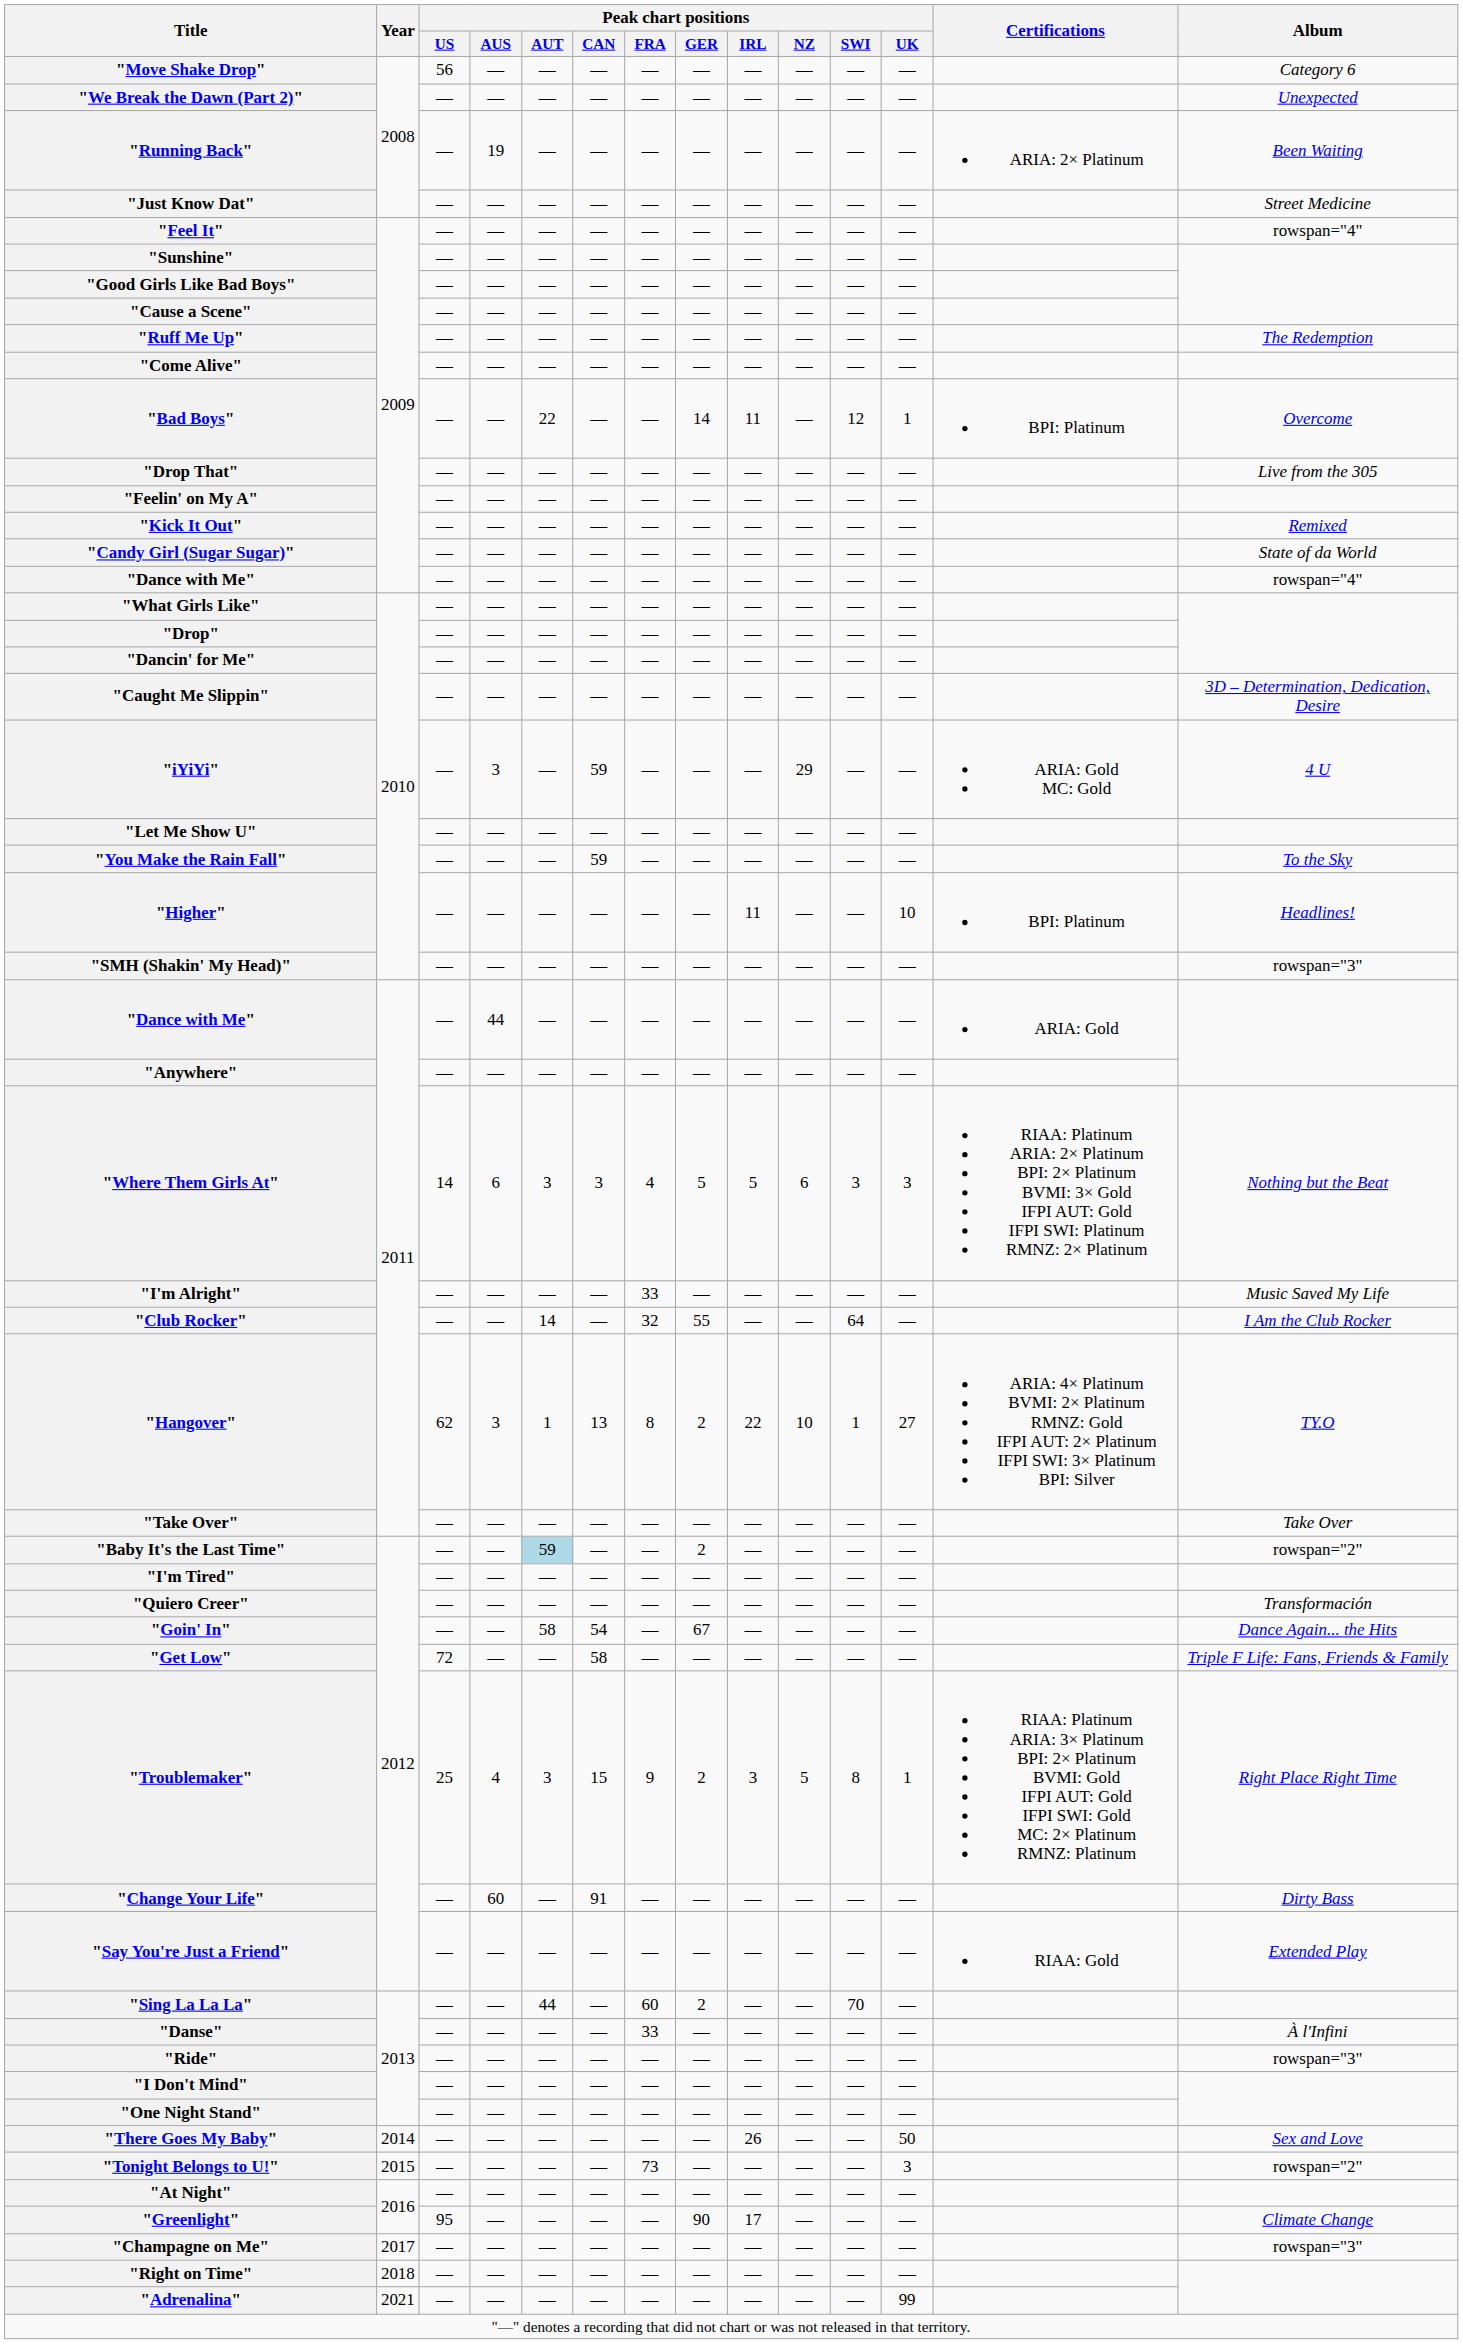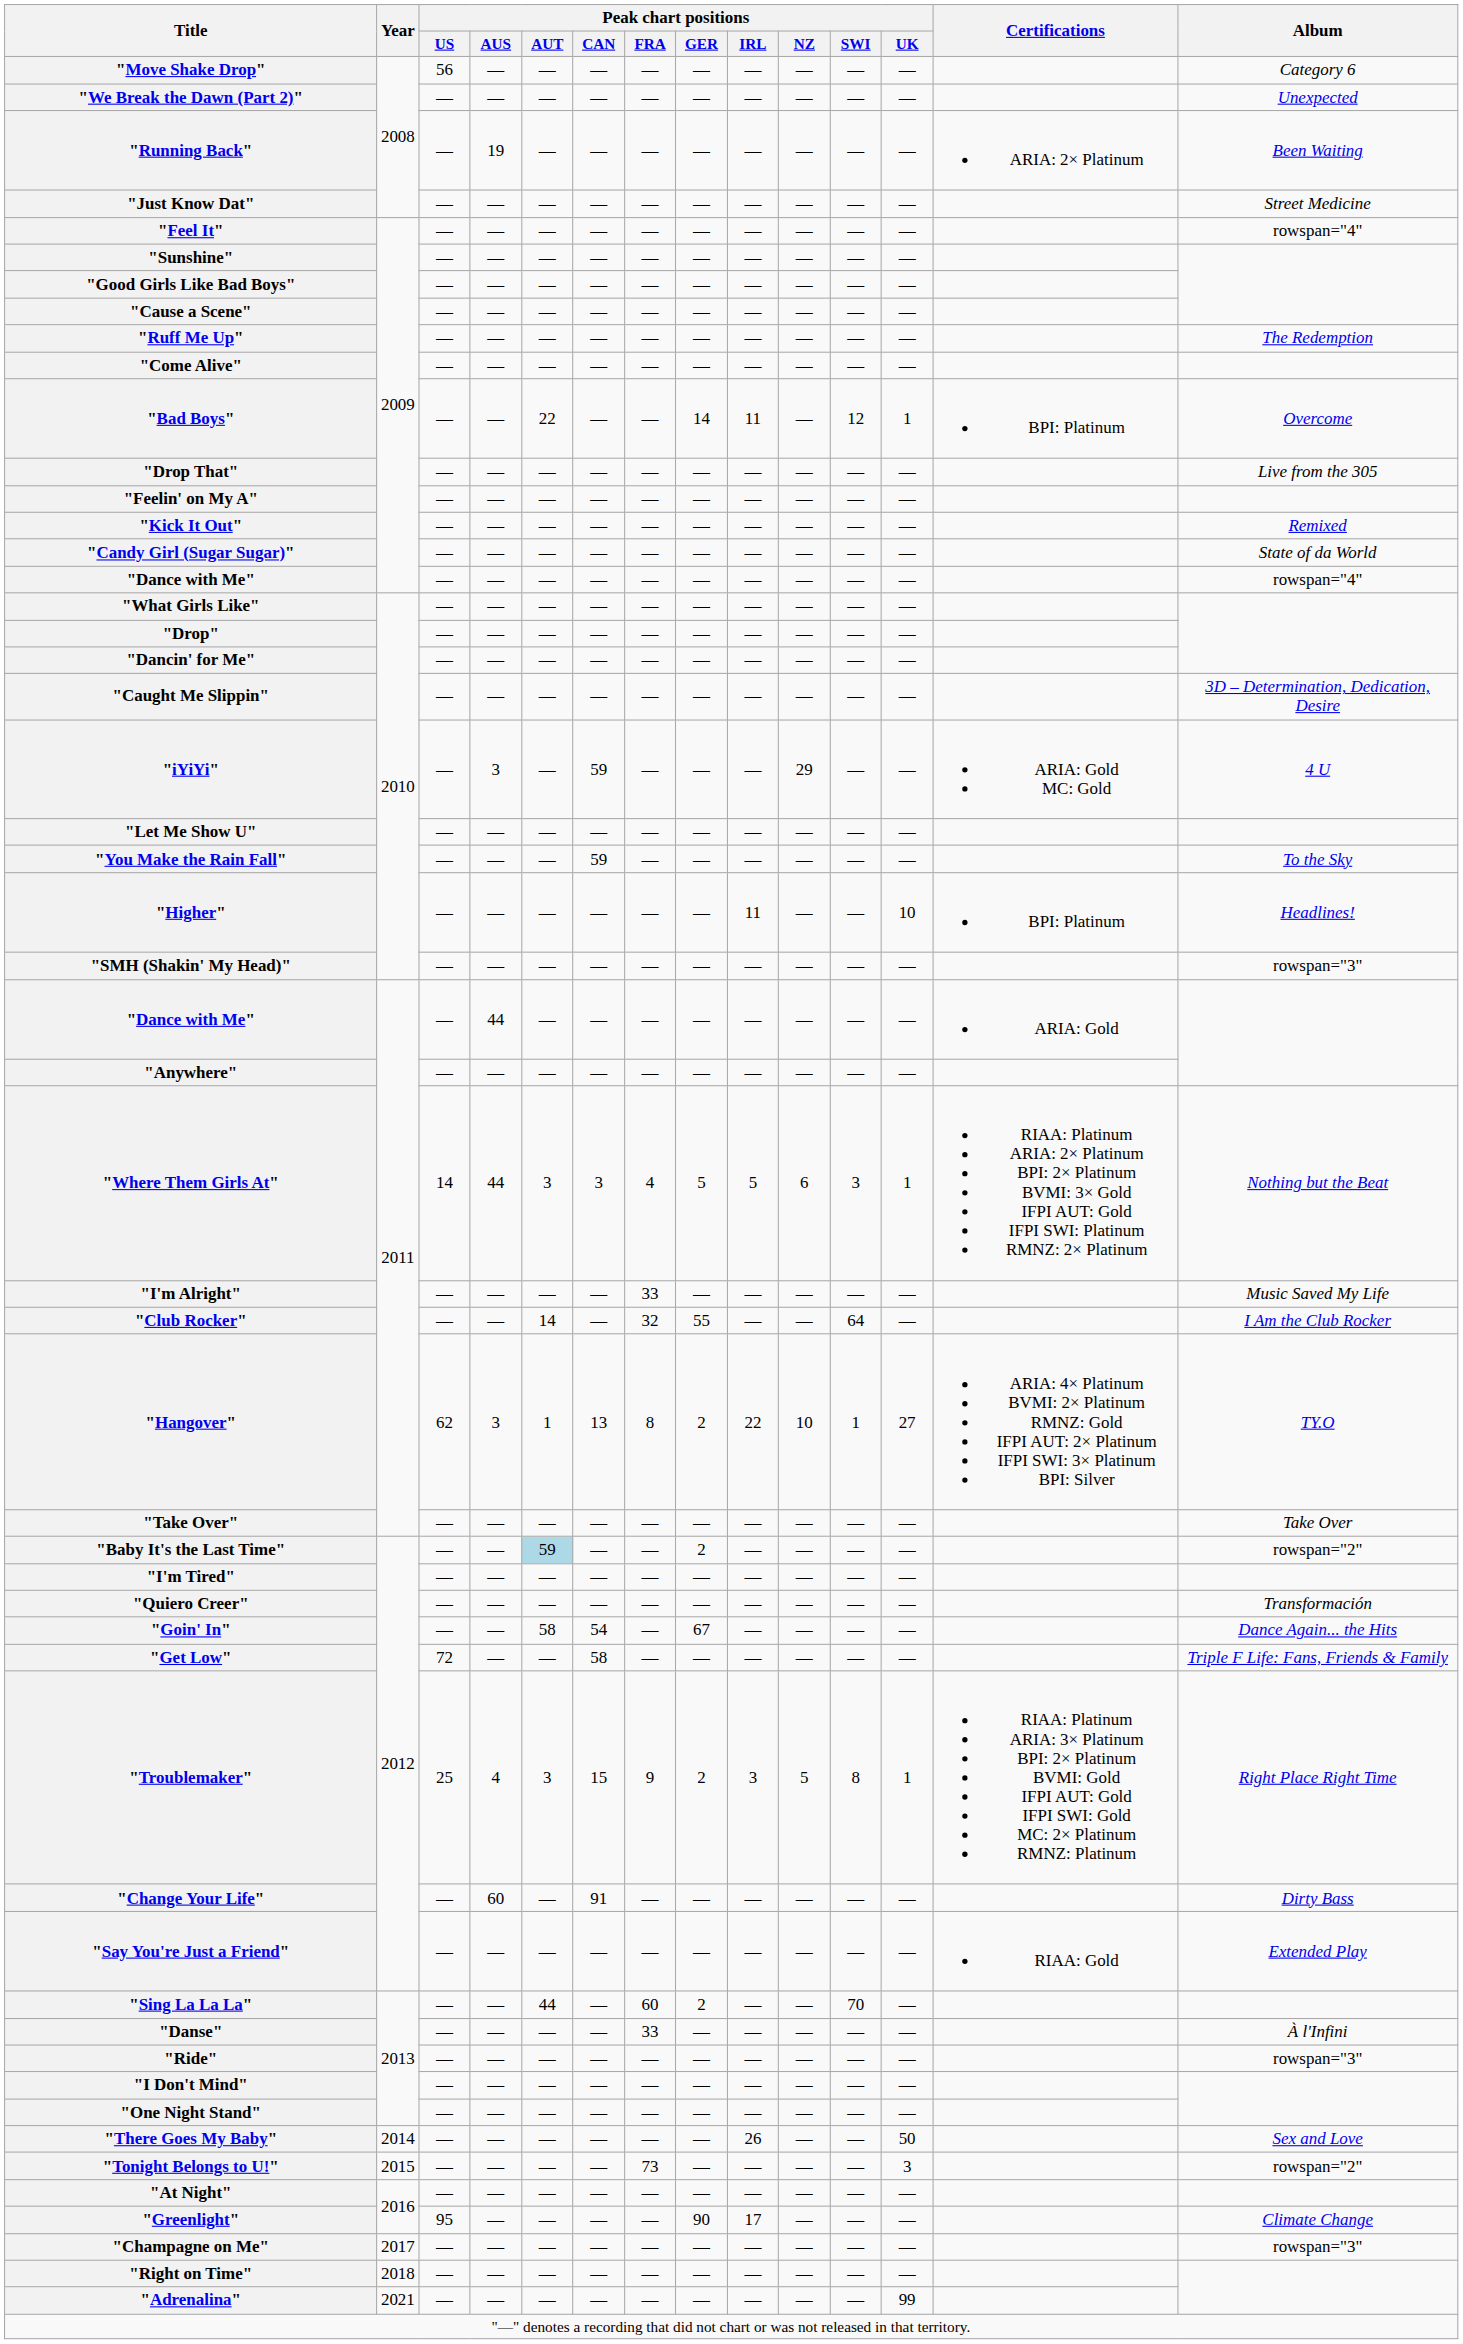(496, 1183) 6 -> (496, 1183) 44
(907, 1183) 3 -> (907, 1183) 1
